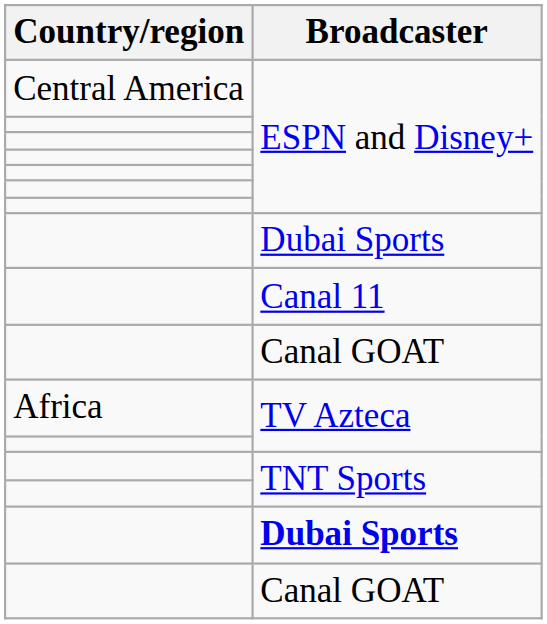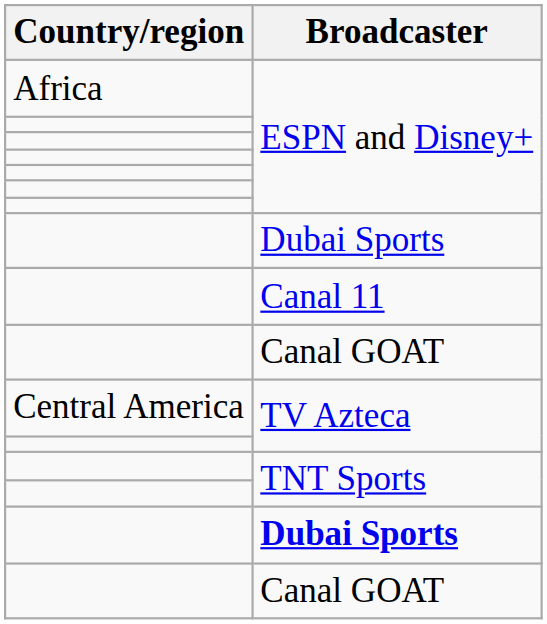(128, 87) Central America -> (58, 87) Africa
(58, 407) Africa -> (128, 407) Central America
